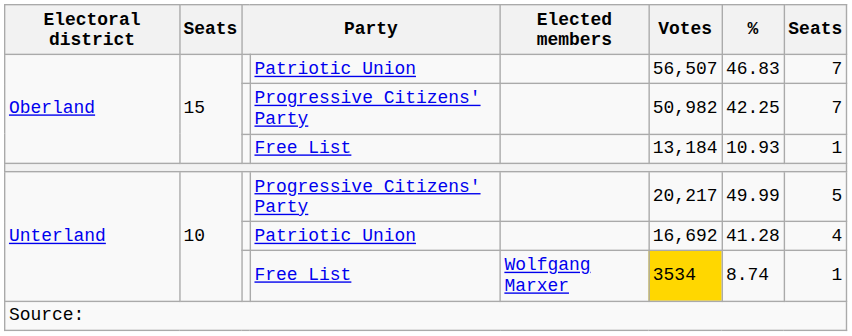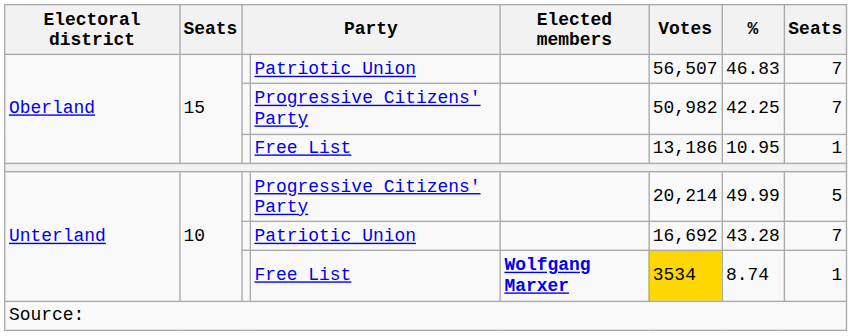(685, 148) 13,184 -> (685, 148) 13,186
(753, 148) 10.93 -> (753, 148) 10.95
(685, 197) 20,217 -> (685, 197) 20,214
(753, 236) 41.28 -> (753, 236) 43.28
(837, 236) 4 -> (837, 236) 7
(547, 276) normal -> (547, 276) bold
